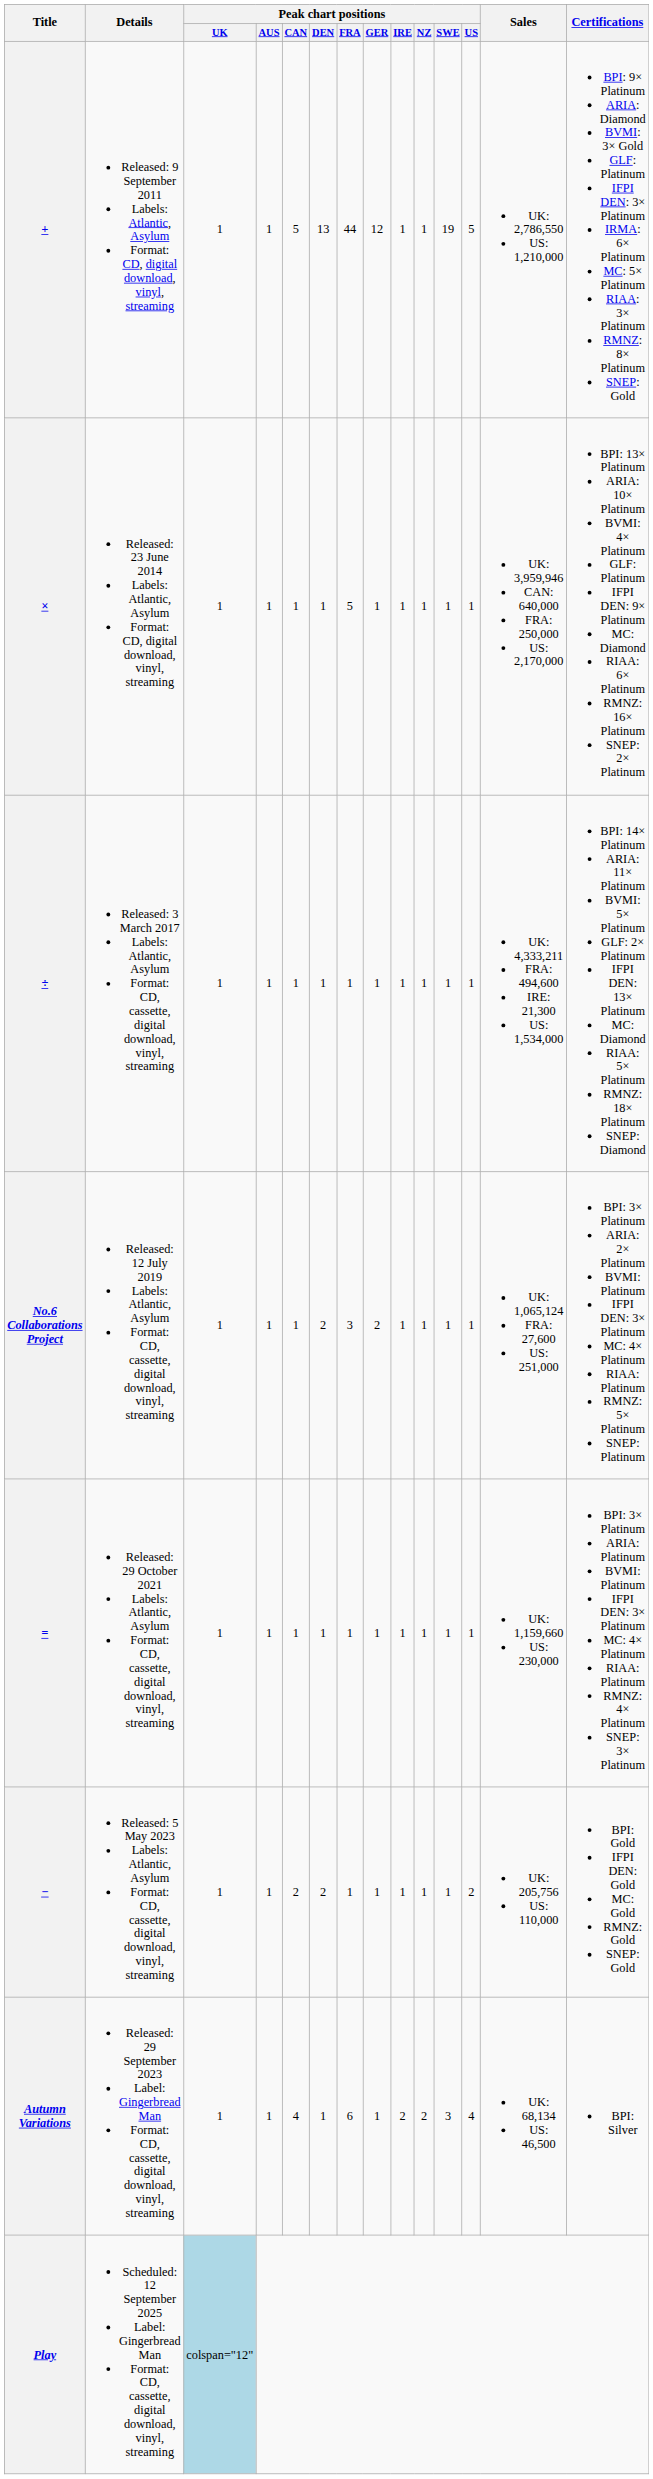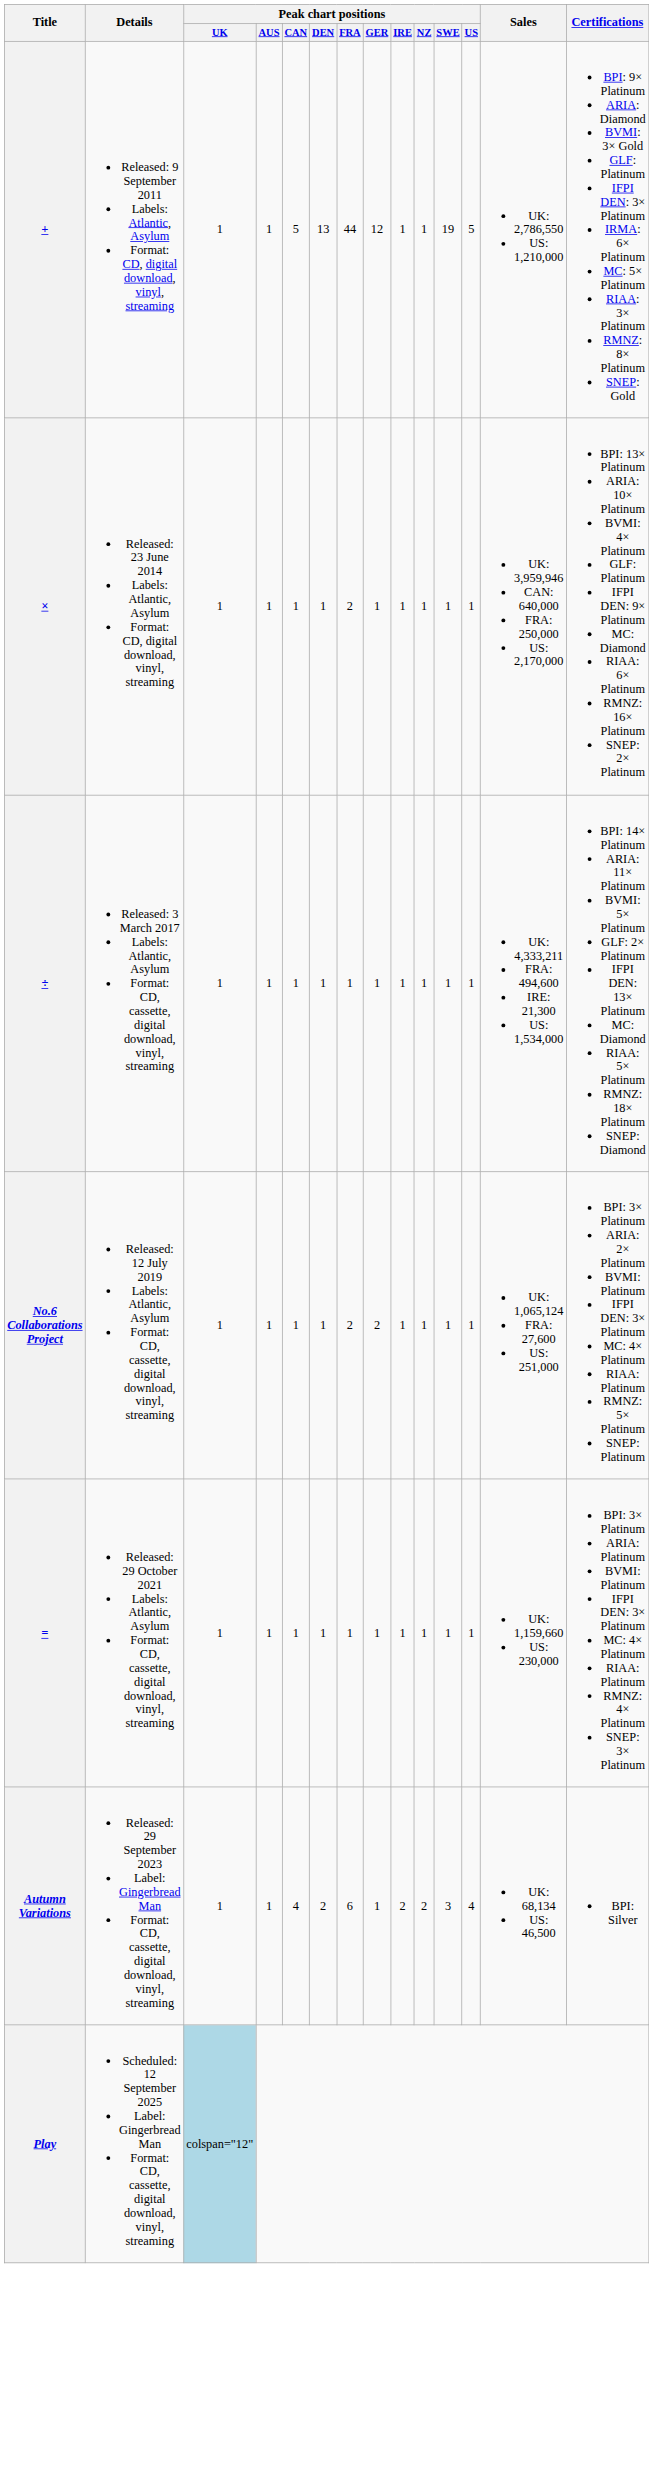(350, 606) 5 -> (350, 606) 2
(323, 1325) 2 -> (323, 1325) 1
(350, 1325) 3 -> (350, 1325) 2
- row: (45, 1892)
(323, 2116) 1 -> (323, 1905) 2
